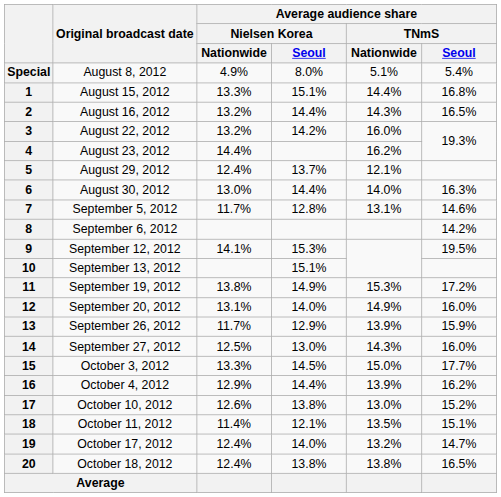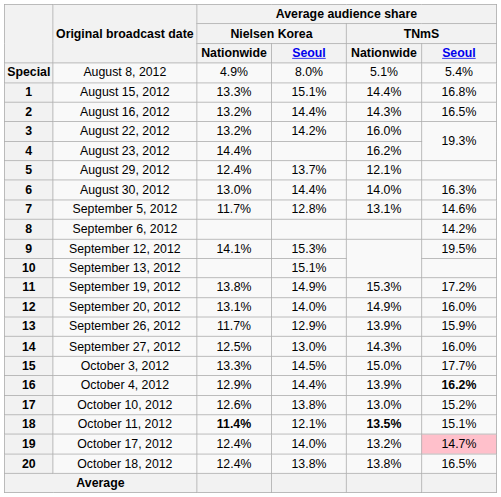(459, 385) normal -> (459, 385) bold
(234, 424) normal -> (234, 424) bold
(384, 424) normal -> (384, 424) bold
(459, 444) no background -> (459, 444) pink background
